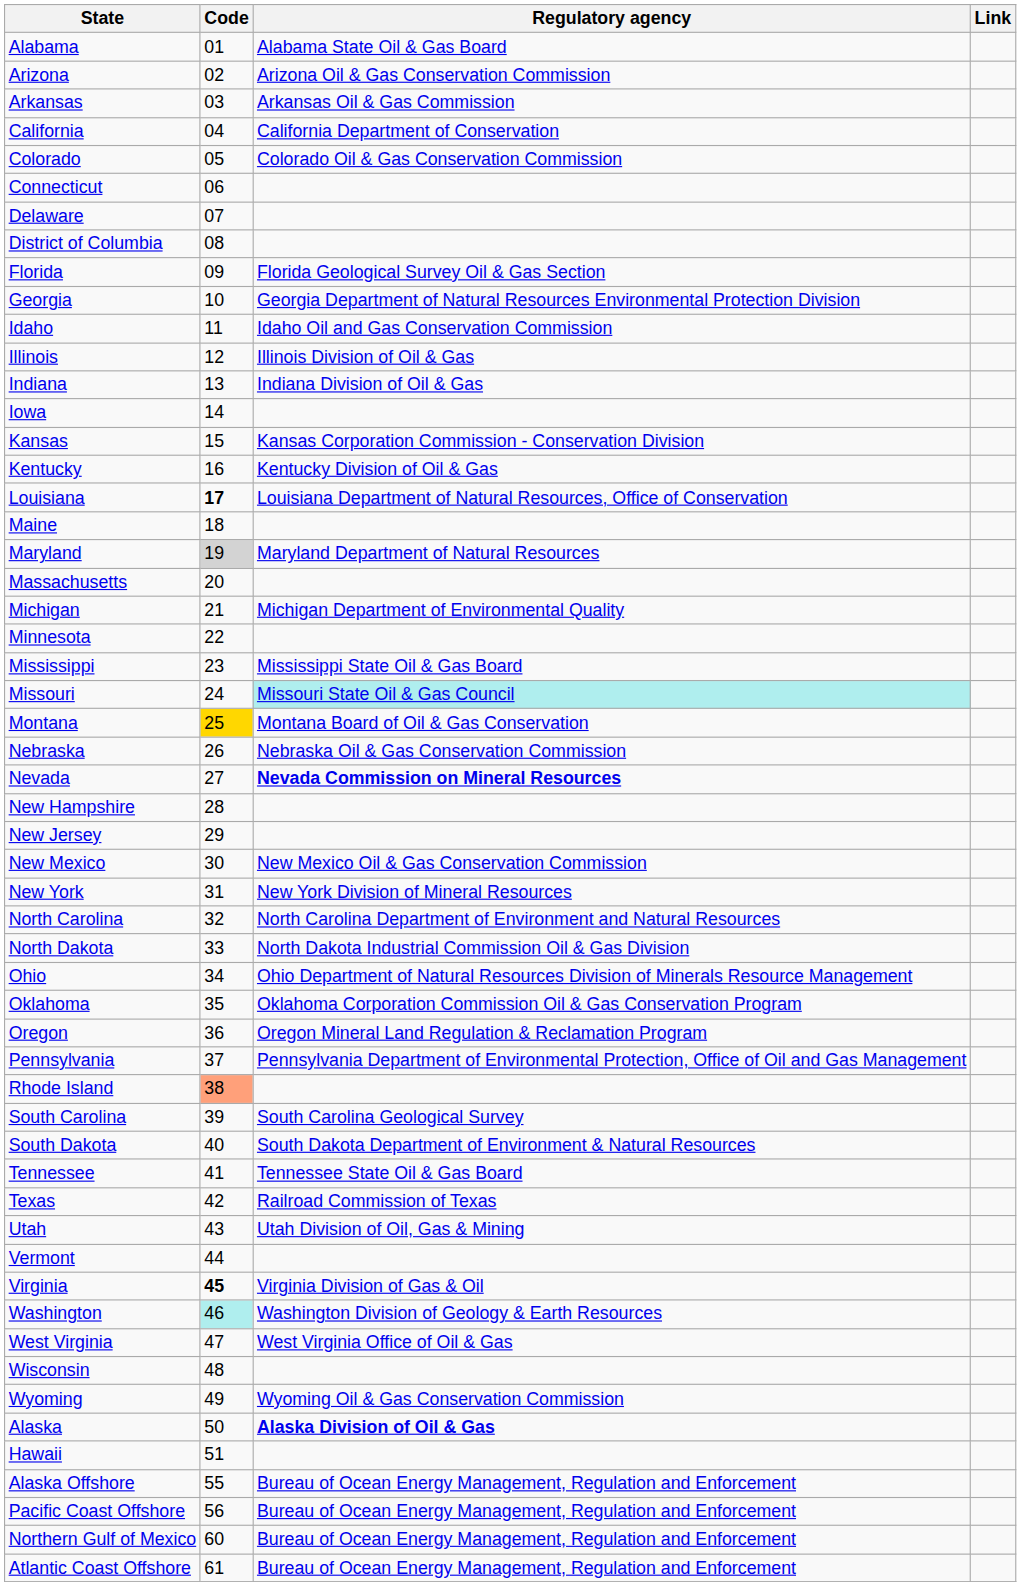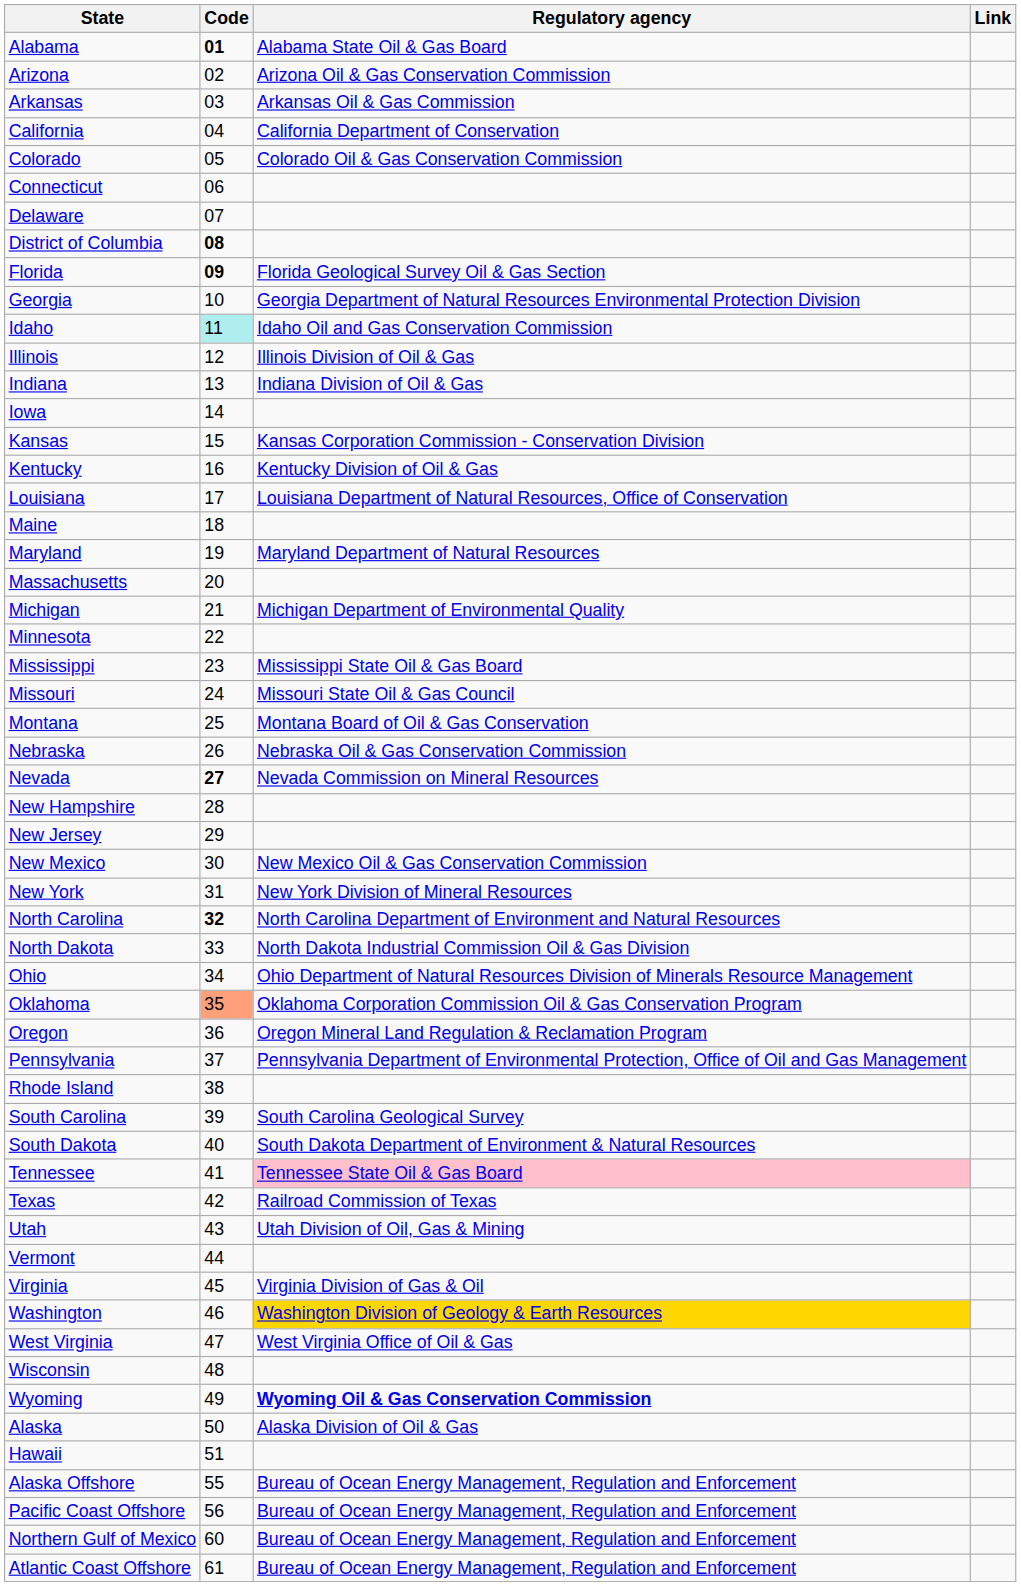(214, 46) normal -> (214, 46) bold
(214, 243) normal -> (214, 243) bold
(214, 272) normal -> (214, 272) bold
(214, 328) no background -> (214, 328) paleturquoise background
(214, 497) bold -> (214, 497) normal
(214, 553) lightgrey background -> (214, 553) no background
(386, 694) paleturquoise background -> (386, 694) no background
(214, 722) gold background -> (214, 722) no background
(214, 779) normal -> (214, 779) bold
(439, 779) bold -> (428, 779) normal
(214, 919) normal -> (214, 919) bold
(214, 1004) no background -> (214, 1004) lightsalmon background
(214, 1088) lightsalmon background -> (214, 1088) no background
(390, 1173) no background -> (390, 1173) pink background
(214, 1286) bold -> (214, 1286) normal
(214, 1314) paleturquoise background -> (214, 1314) no background
(459, 1314) no background -> (459, 1314) gold background
(440, 1398) normal -> (454, 1398) bold
(376, 1426) bold -> (368, 1426) normal
